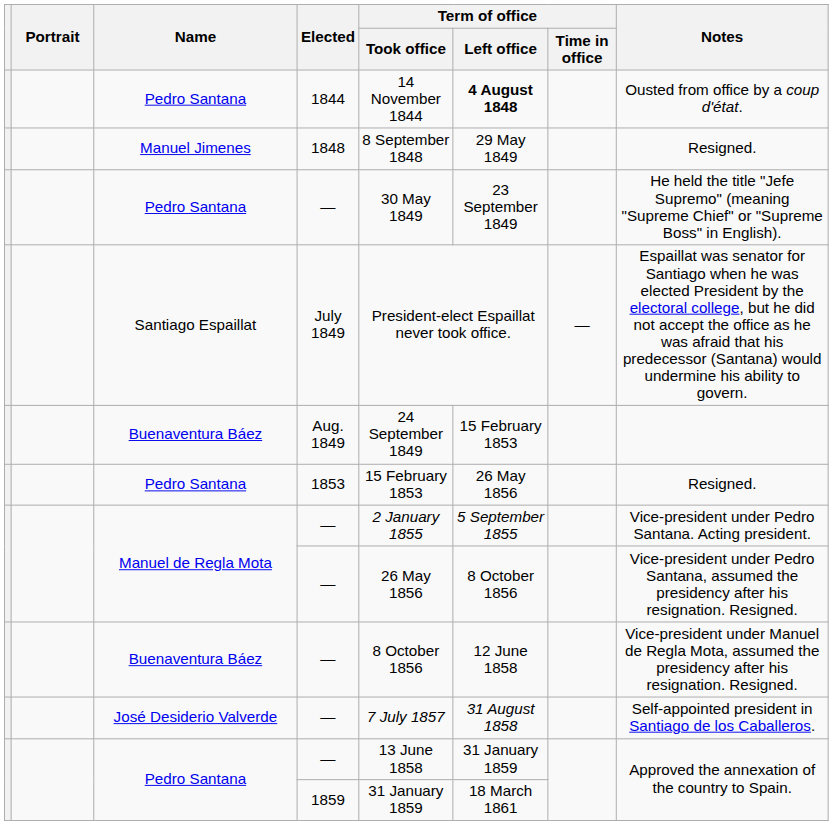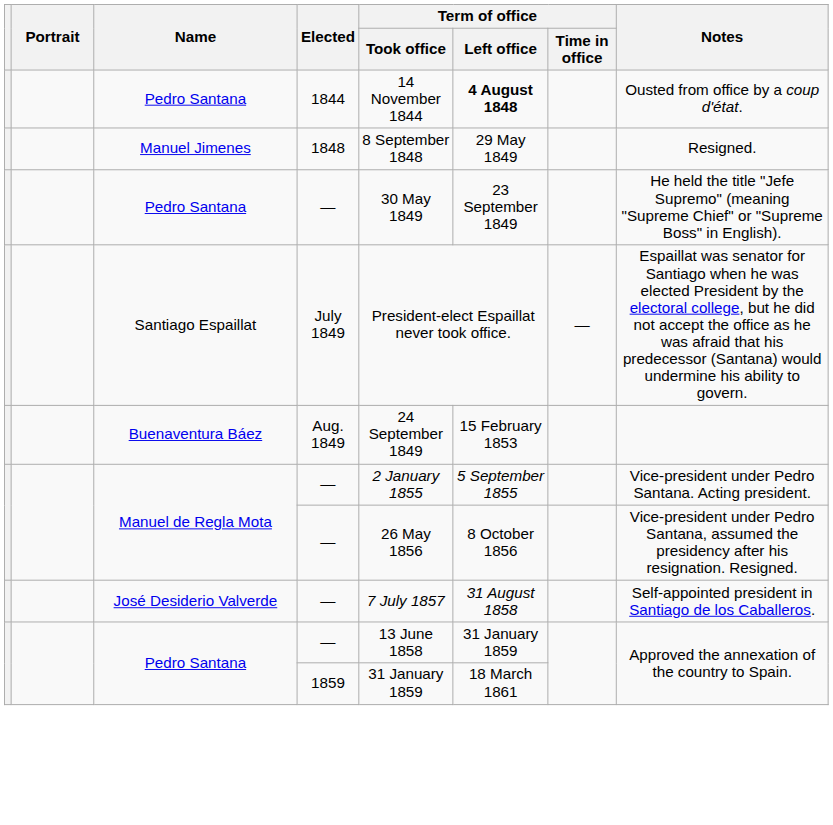- row: (195, 484)
- row: (195, 659)
